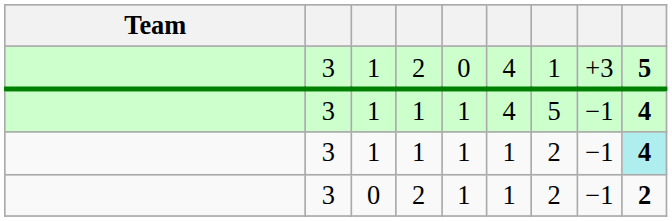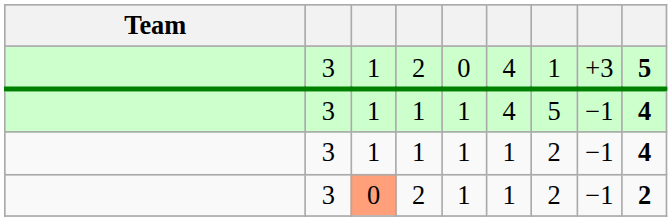(645, 152) paleturquoise background -> (645, 152) no background
(373, 194) no background -> (373, 194) lightsalmon background
